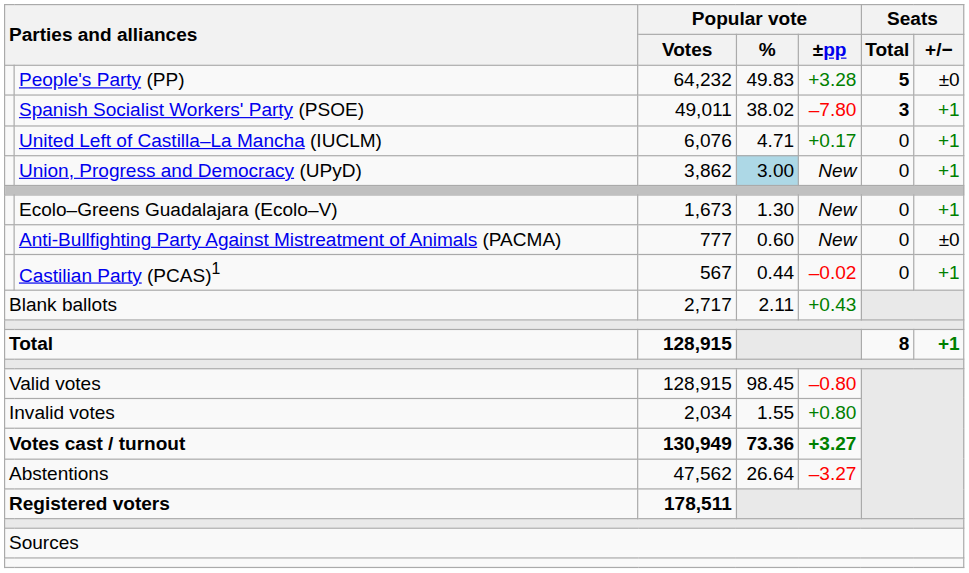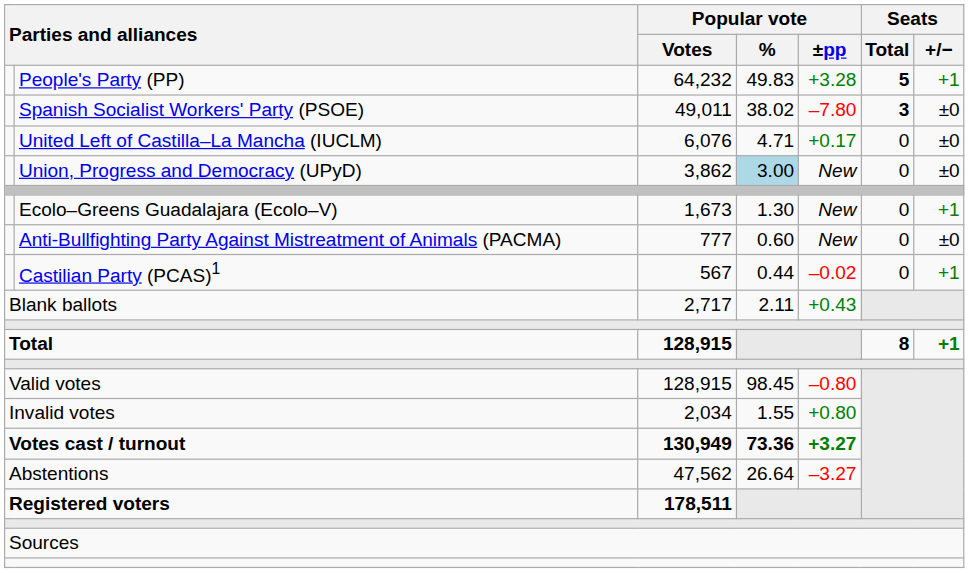(949, 79) ±0 -> (949, 79) +1
(949, 110) +1 -> (949, 110) ±0
(949, 140) +1 -> (949, 140) ±0
(949, 170) +1 -> (949, 170) ±0
